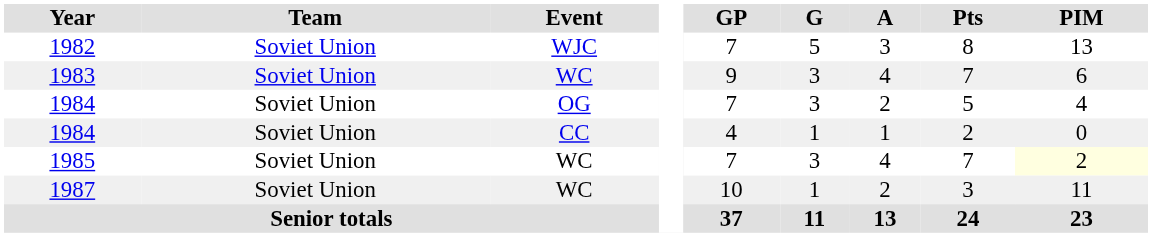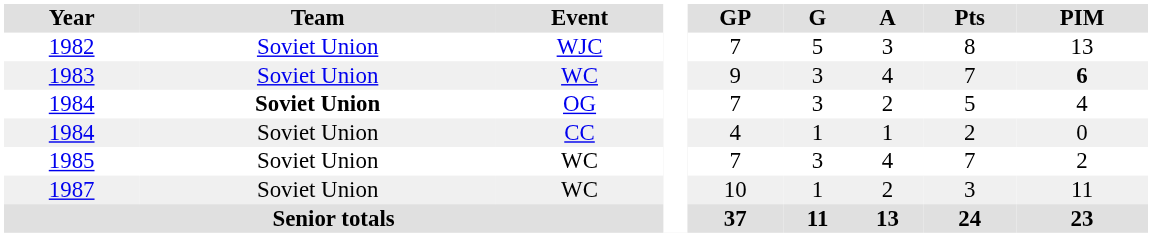(1081, 75) normal -> (1082, 75) bold
(315, 103) normal -> (318, 103) bold
(1081, 161) lightyellow background -> (1082, 161) no background
